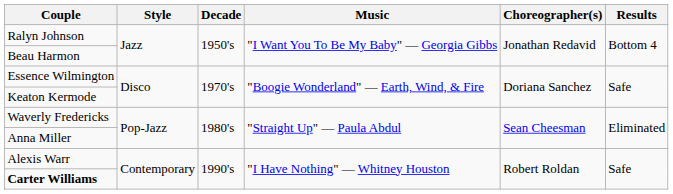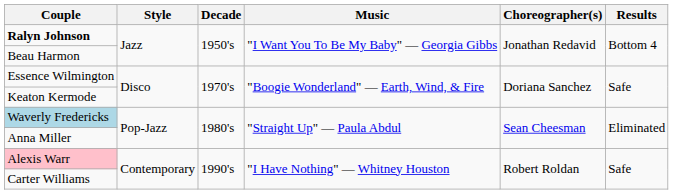(46, 35) normal -> (49, 35) bold
(58, 117) no background -> (58, 117) lightblue background
(39, 158) no background -> (39, 158) pink background
(52, 179) bold -> (49, 179) normal
